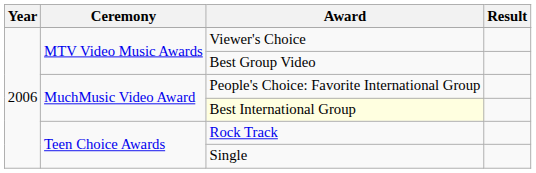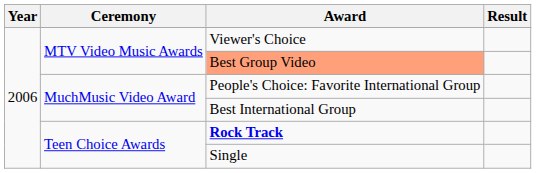(263, 62) no background -> (263, 62) lightsalmon background
(283, 109) lightyellow background -> (283, 109) no background
(244, 132) normal -> (246, 132) bold
